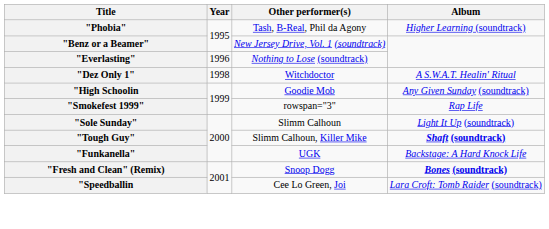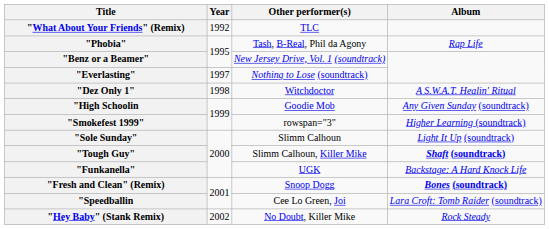+ row: (106, 28)
(466, 28) Higher Learning (soundtrack) -> (466, 43) Rap Life
(219, 59) 1996 -> (219, 75) 1997
(466, 106) Rap Life -> (466, 122) Higher Learning (soundtrack)
+ row: (106, 216)
